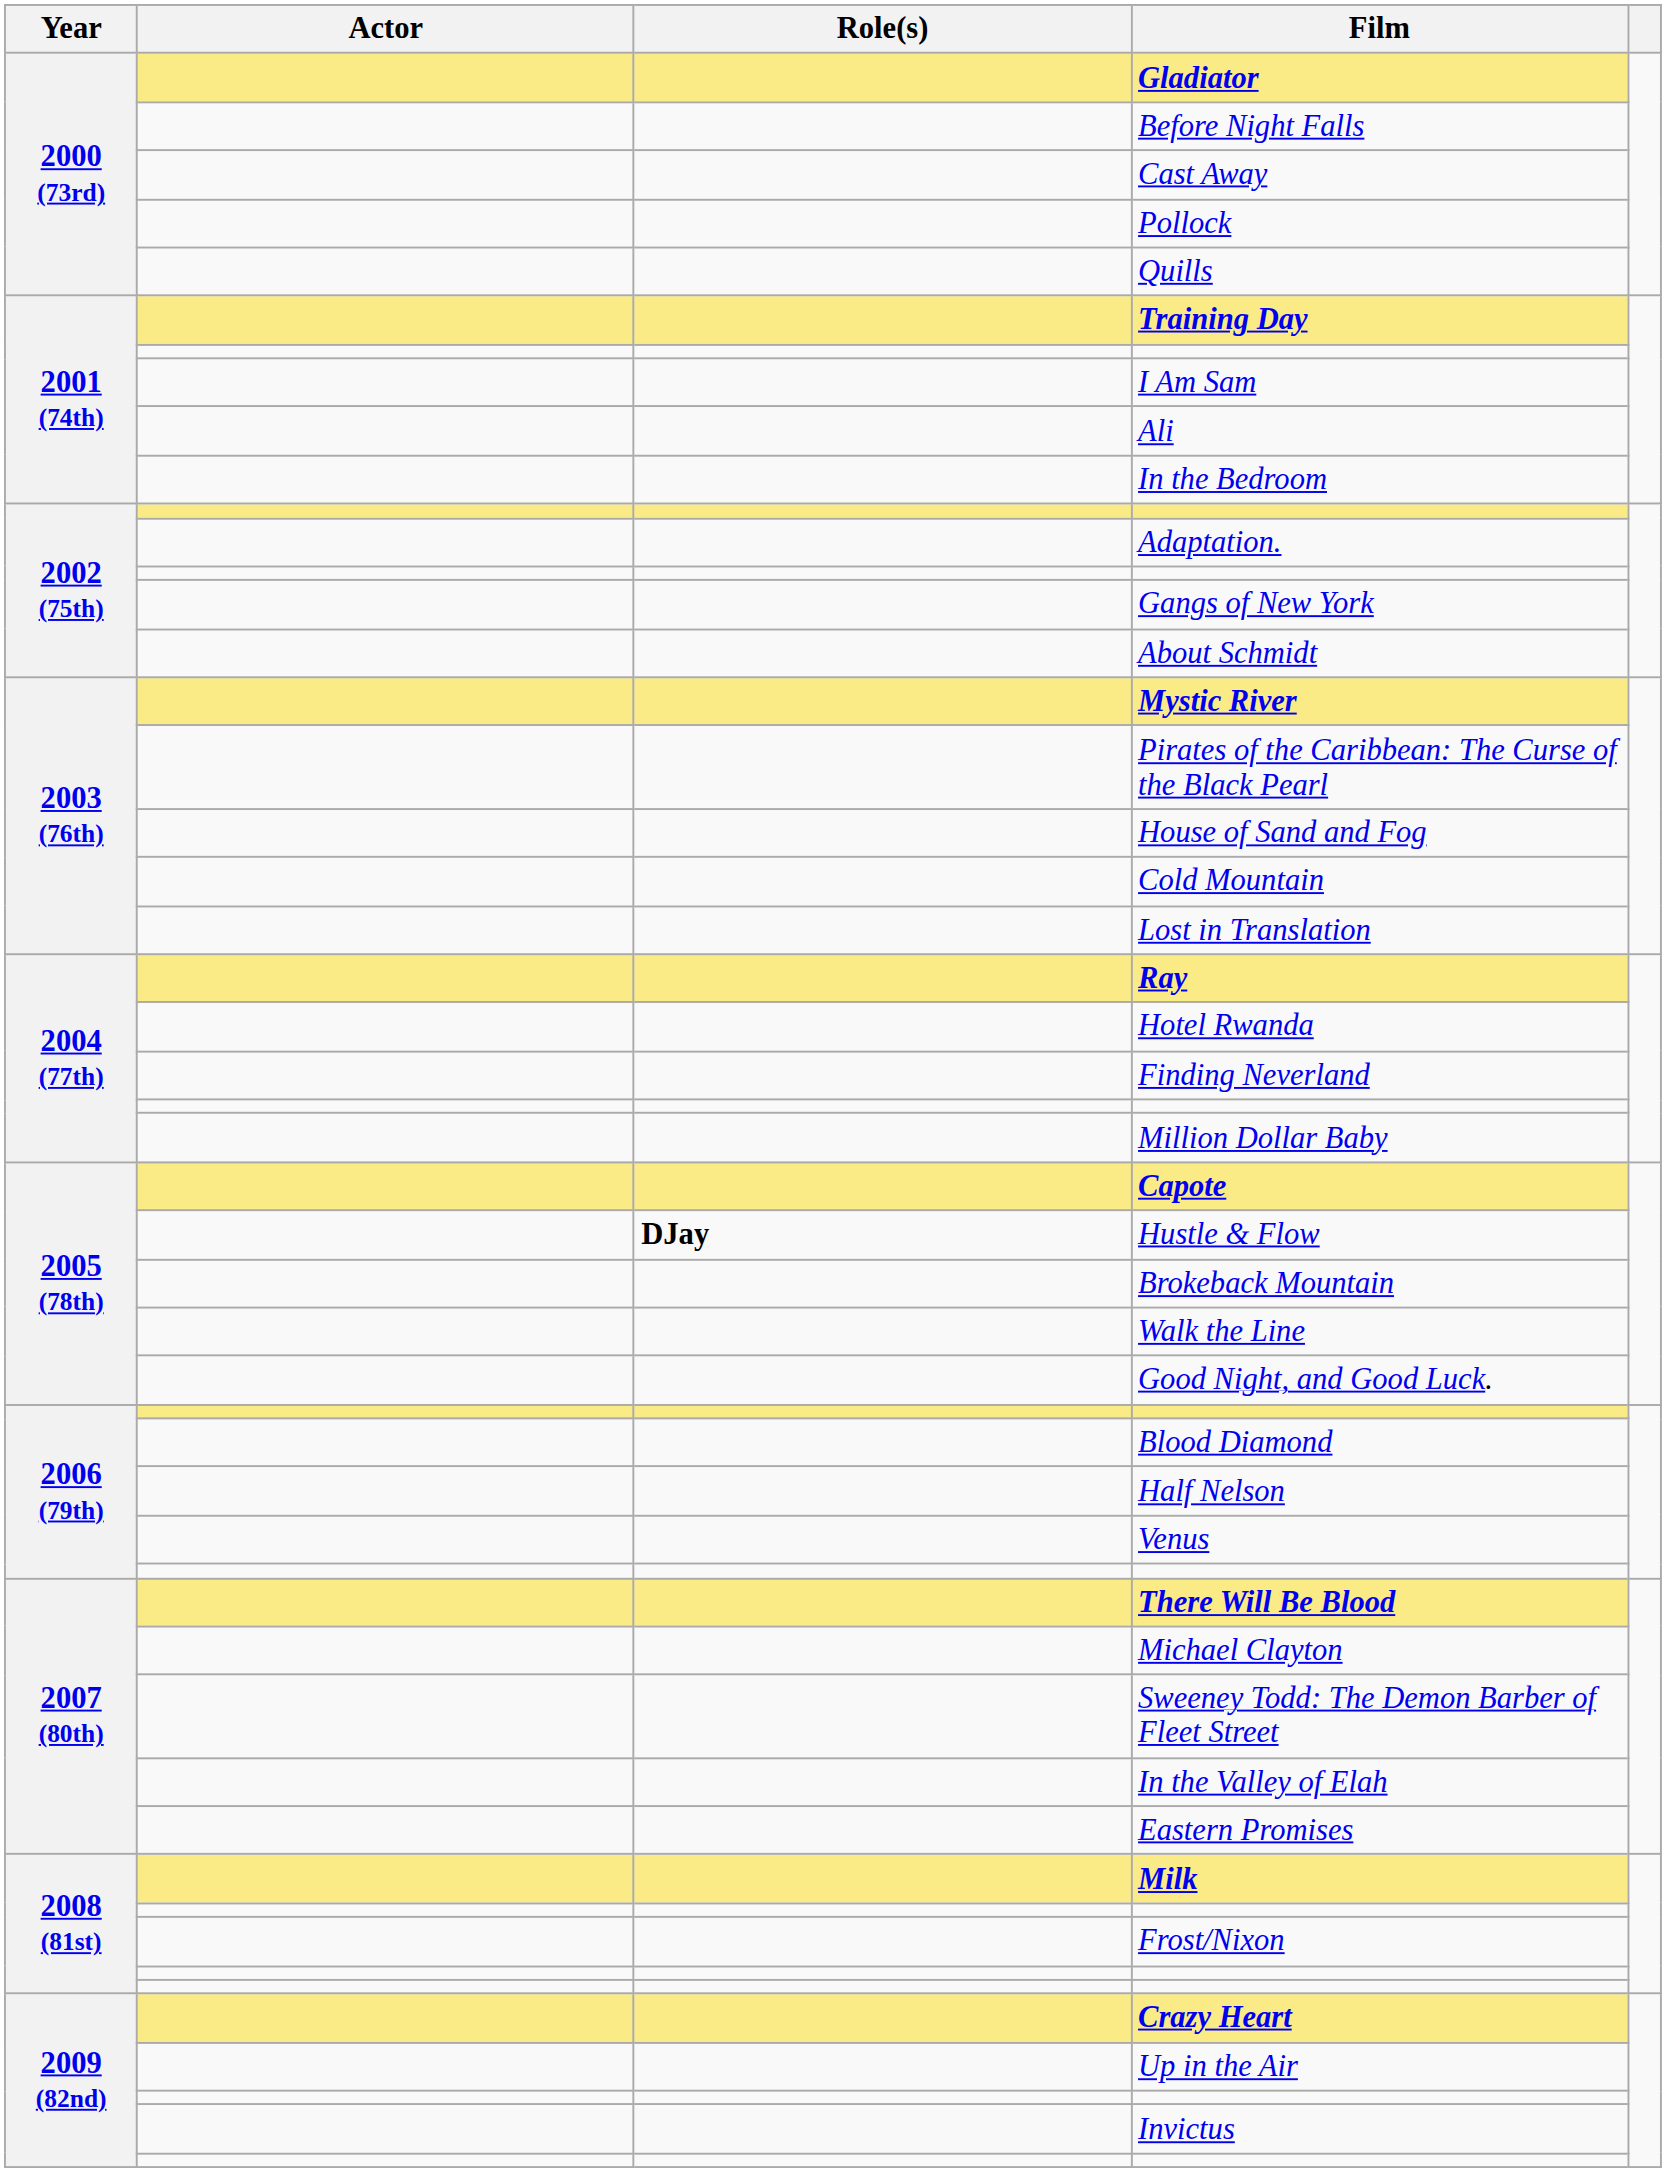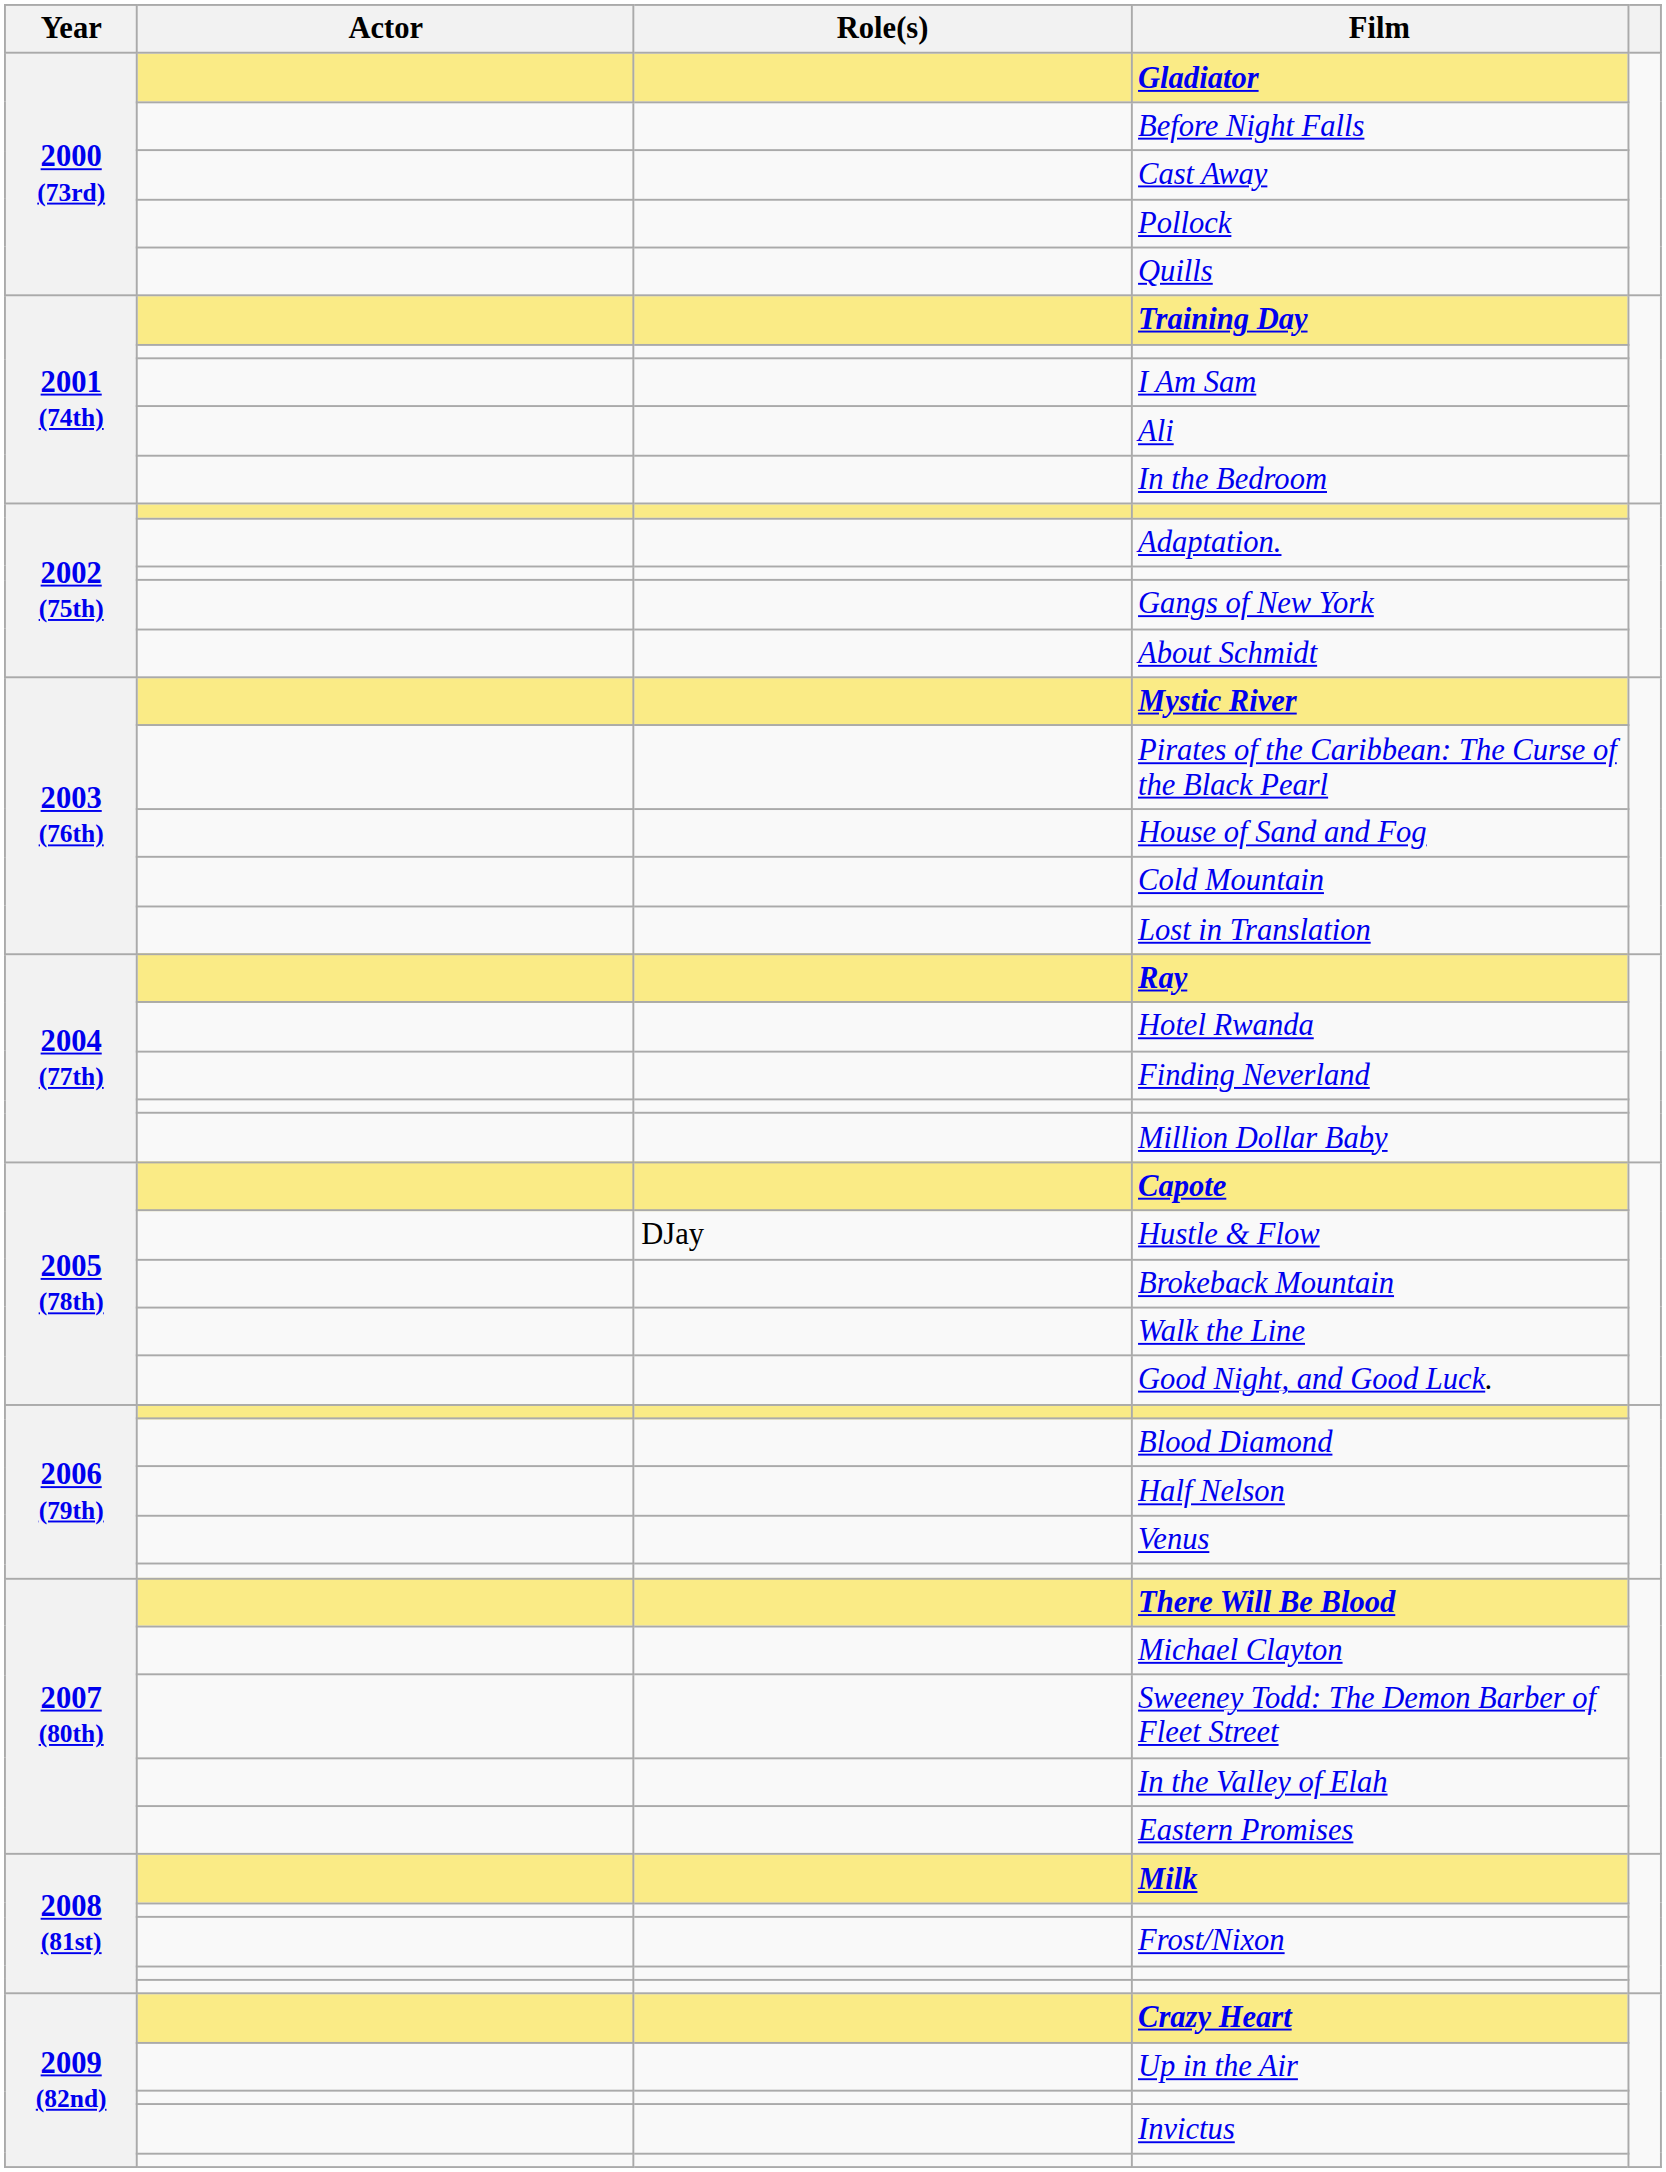(675, 1234) bold -> (673, 1234) normal
